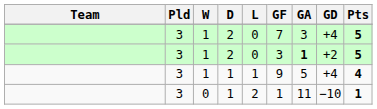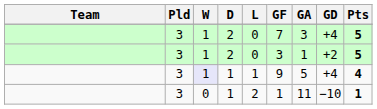(304, 54) bold -> (304, 54) normal
(206, 74) no background -> (206, 74) lavender background
